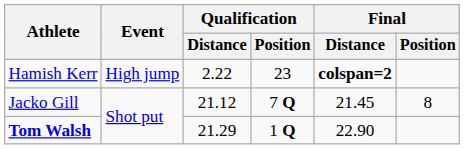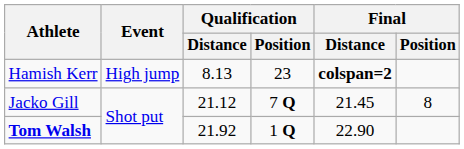(217, 74) 2.22 -> (217, 74) 8.13
(217, 130) 21.29 -> (217, 130) 21.92
